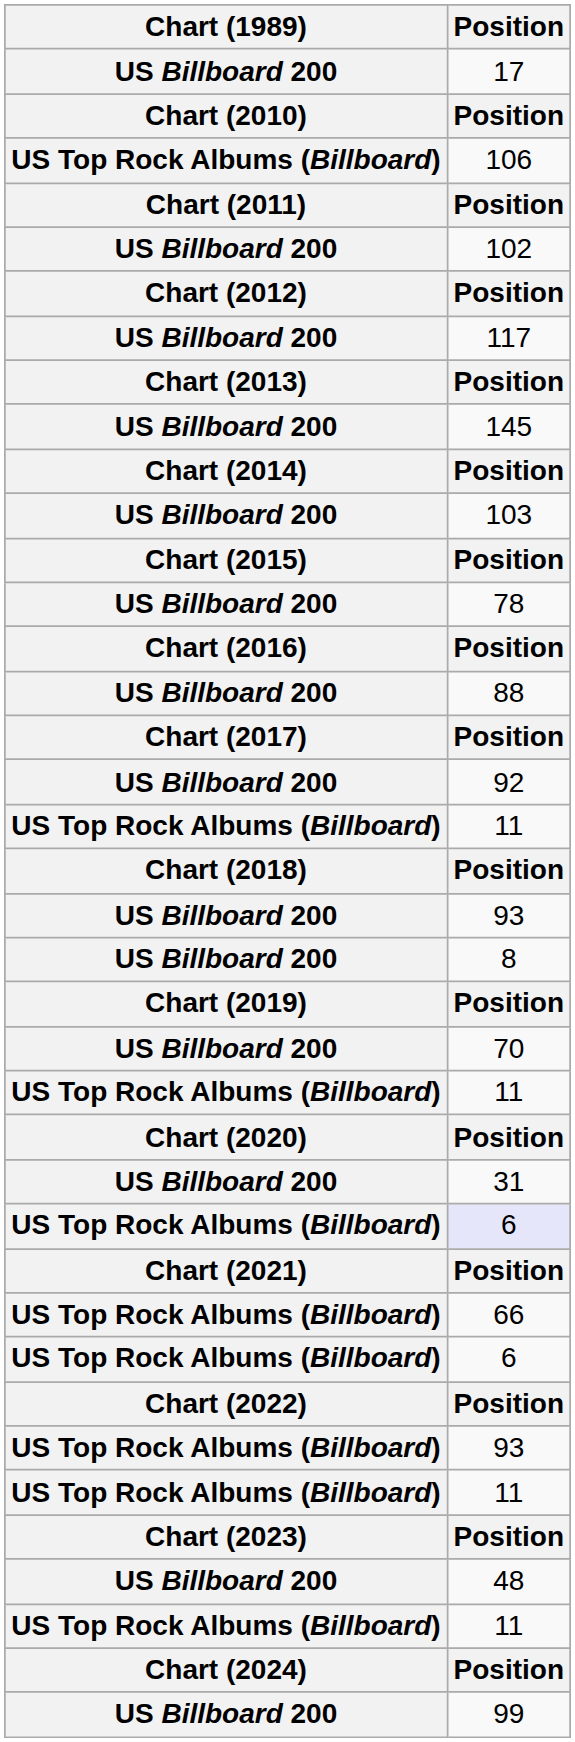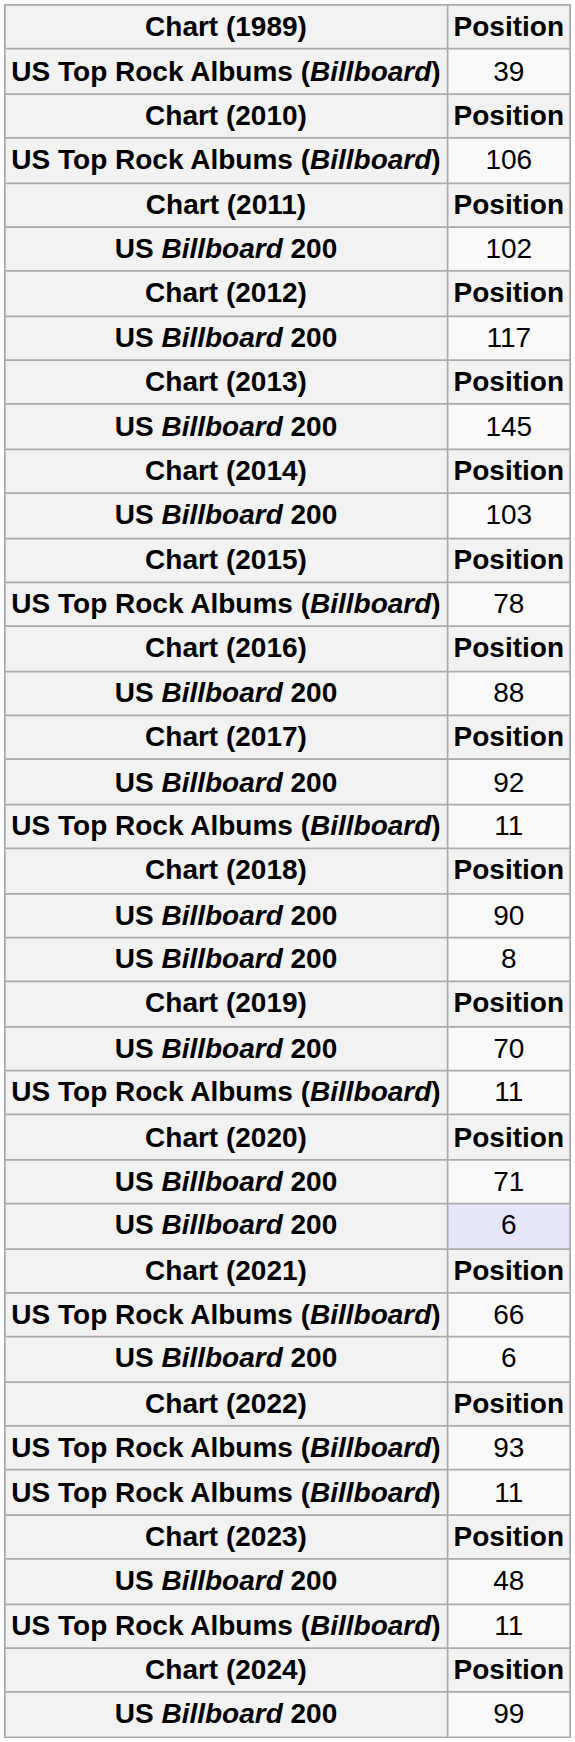(226, 71) US Billboard 200 -> (226, 71) US Top Rock Albums (Billboard)
(509, 71) 17 -> (509, 71) 39
(226, 603) US Billboard 200 -> (226, 603) US Top Rock Albums (Billboard)
(509, 914) 93 -> (509, 914) 90
(509, 1181) 31 -> (509, 1181) 71
(226, 1225) US Top Rock Albums (Billboard) -> (226, 1225) US Billboard 200
(226, 1358) US Top Rock Albums (Billboard) -> (226, 1358) US Billboard 200
